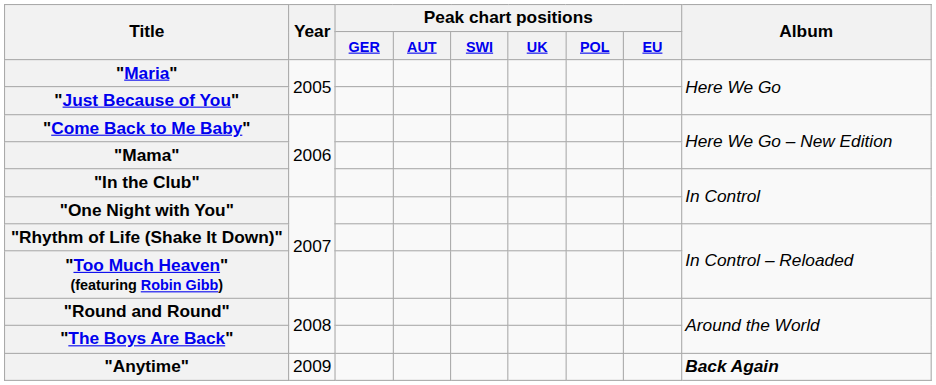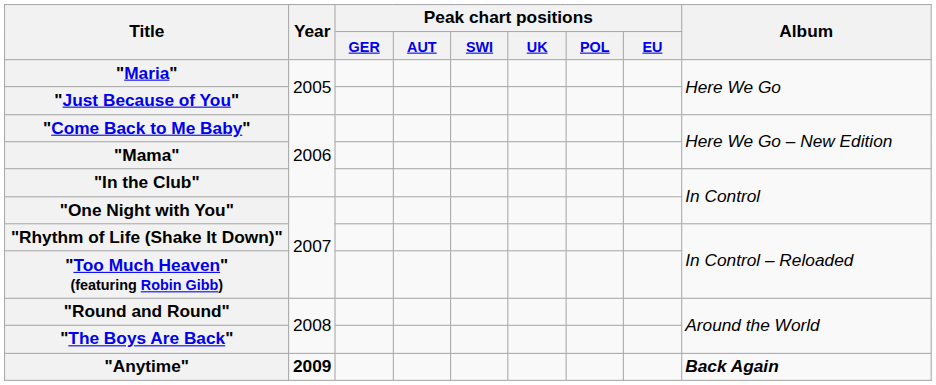(312, 366) normal -> (312, 366) bold
